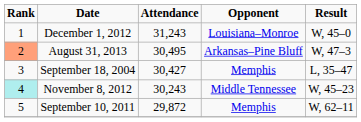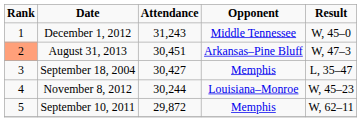(253, 32) Louisiana–Monroe -> (253, 32) Middle Tennessee
(170, 51) 30,495 -> (170, 51) 30,451
(21, 88) paleturquoise background -> (21, 88) no background
(170, 88) 30,243 -> (170, 88) 30,244
(253, 88) Middle Tennessee -> (253, 88) Louisiana–Monroe
